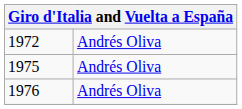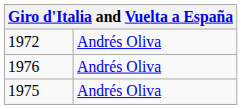rows swapped: (24, 66) <-> (24, 91)
